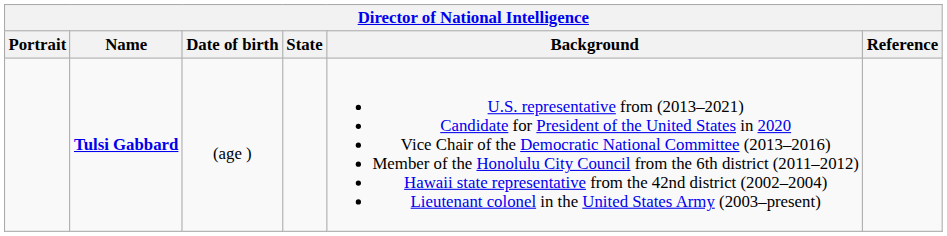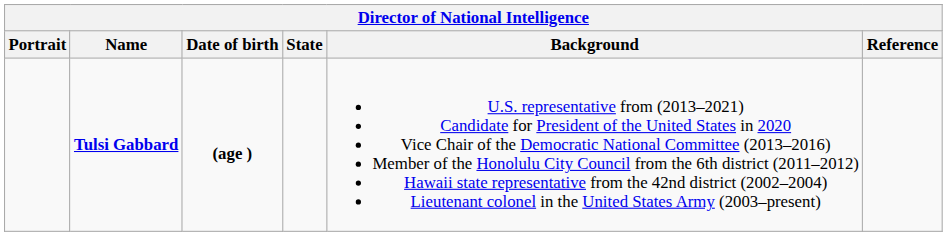(232, 154) normal -> (232, 154) bold
